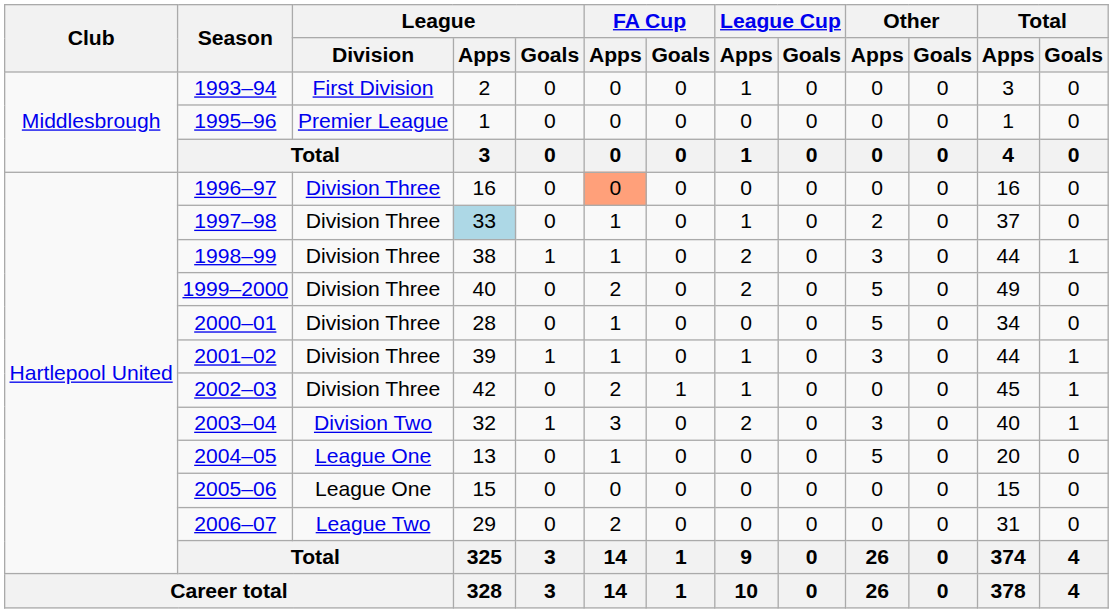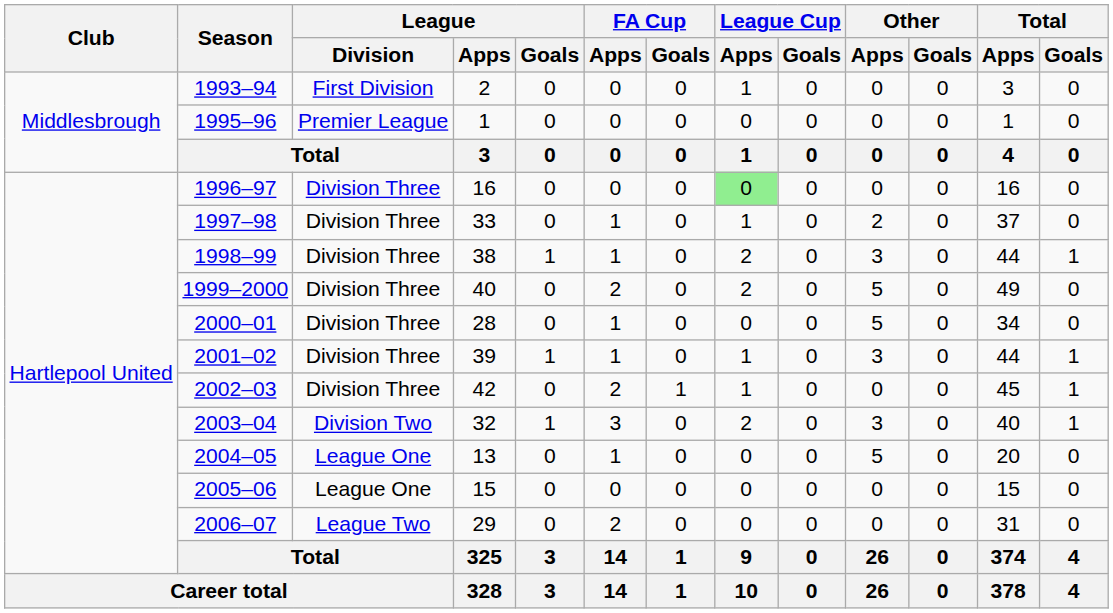(615, 188) lightsalmon background -> (615, 188) no background
(746, 188) no background -> (746, 188) lightgreen background
(484, 222) lightblue background -> (484, 222) no background
